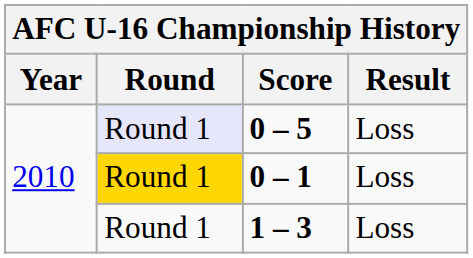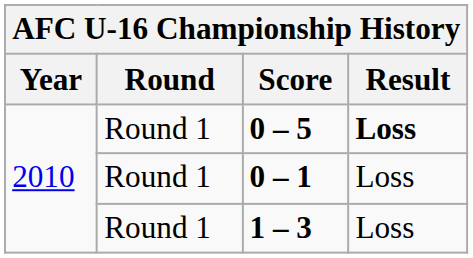(158, 128) lavender background -> (158, 128) no background
(385, 128) normal -> (386, 128) bold
(158, 177) gold background -> (158, 177) no background
